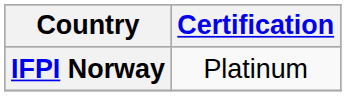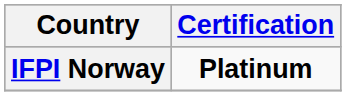(256, 68) normal -> (256, 68) bold
